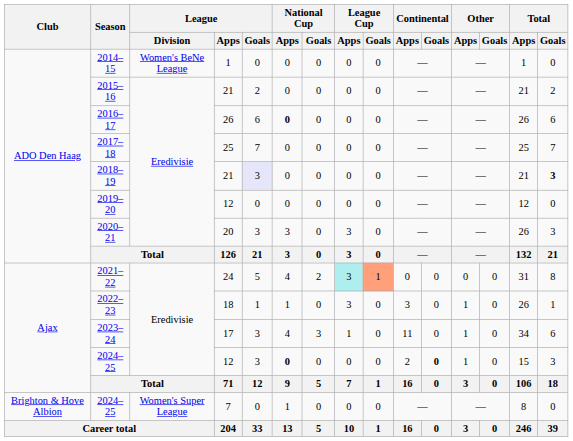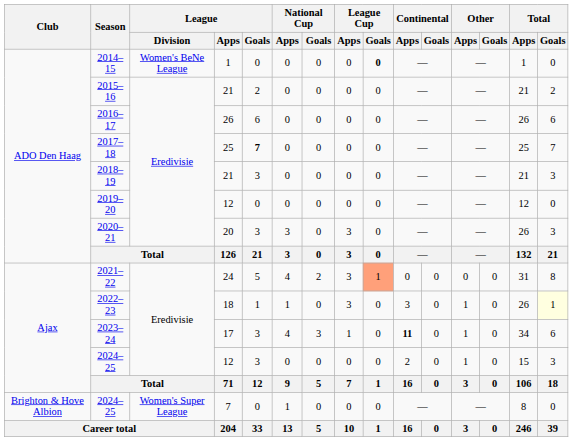(378, 63) normal -> (378, 63) bold
(287, 119) bold -> (287, 119) normal
(257, 147) normal -> (257, 147) bold
(257, 176) lavender background -> (257, 176) no background
(553, 176) bold -> (553, 176) normal
(349, 277) paleturquoise background -> (349, 277) no background
(553, 305) no background -> (553, 305) lightyellow background
(407, 333) normal -> (407, 333) bold
(287, 361) bold -> (287, 361) normal
(436, 361) bold -> (436, 361) normal
